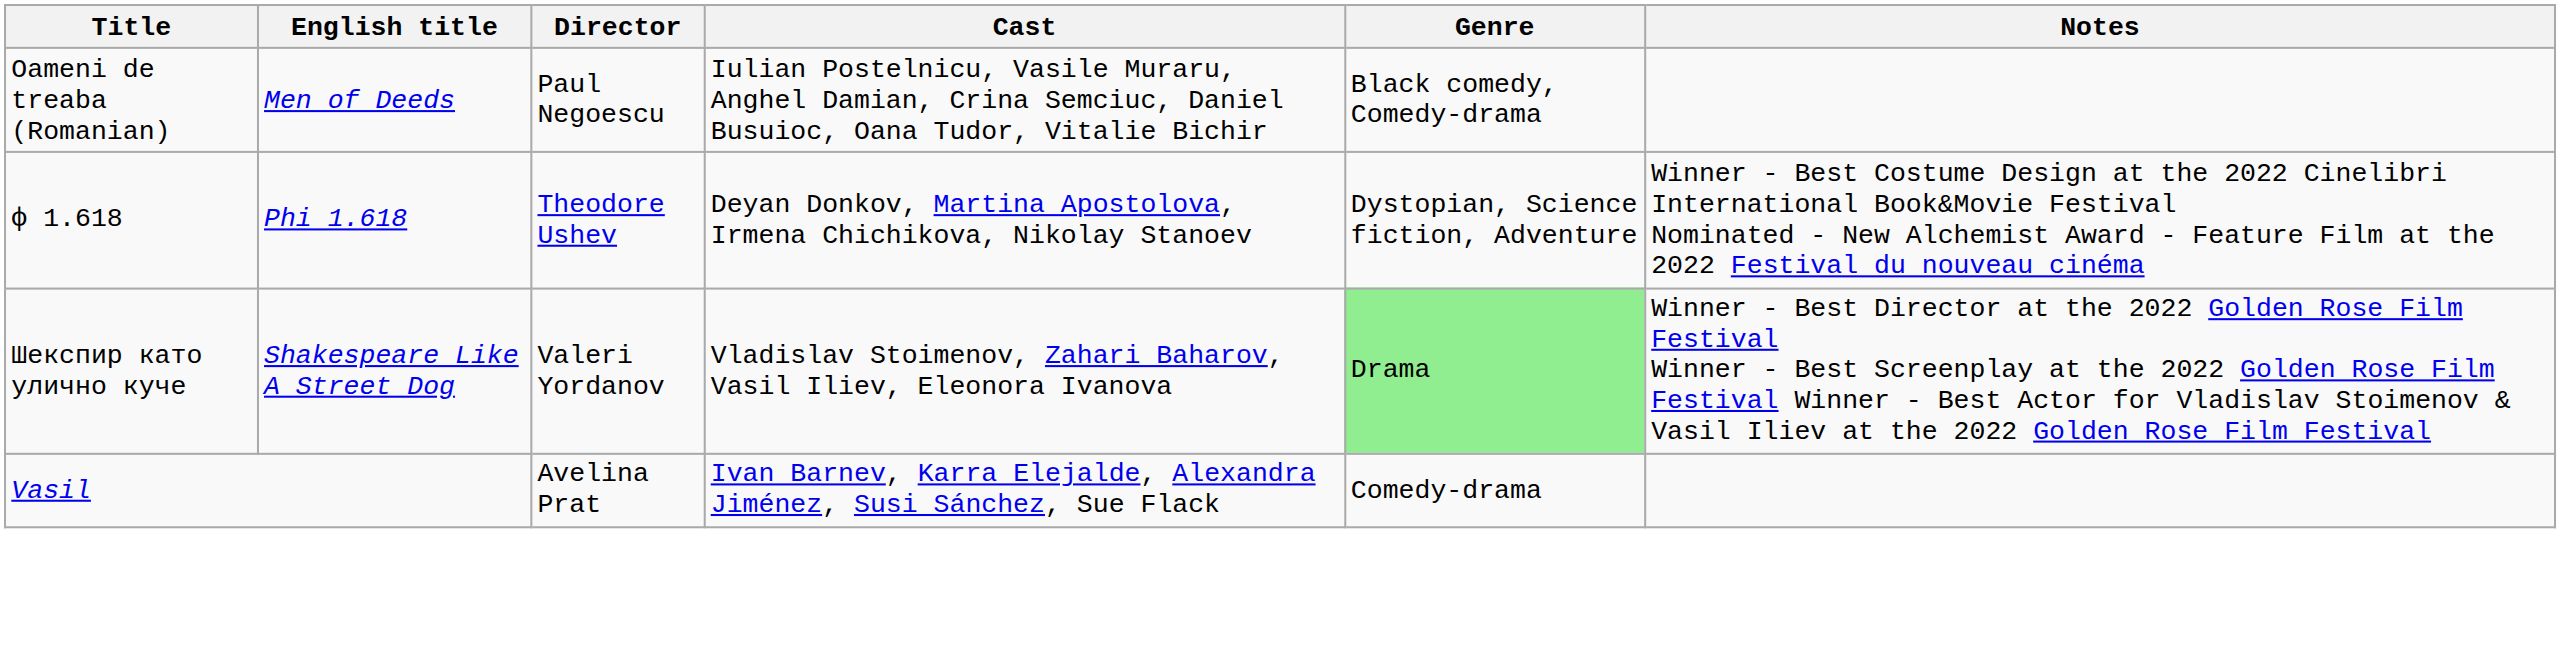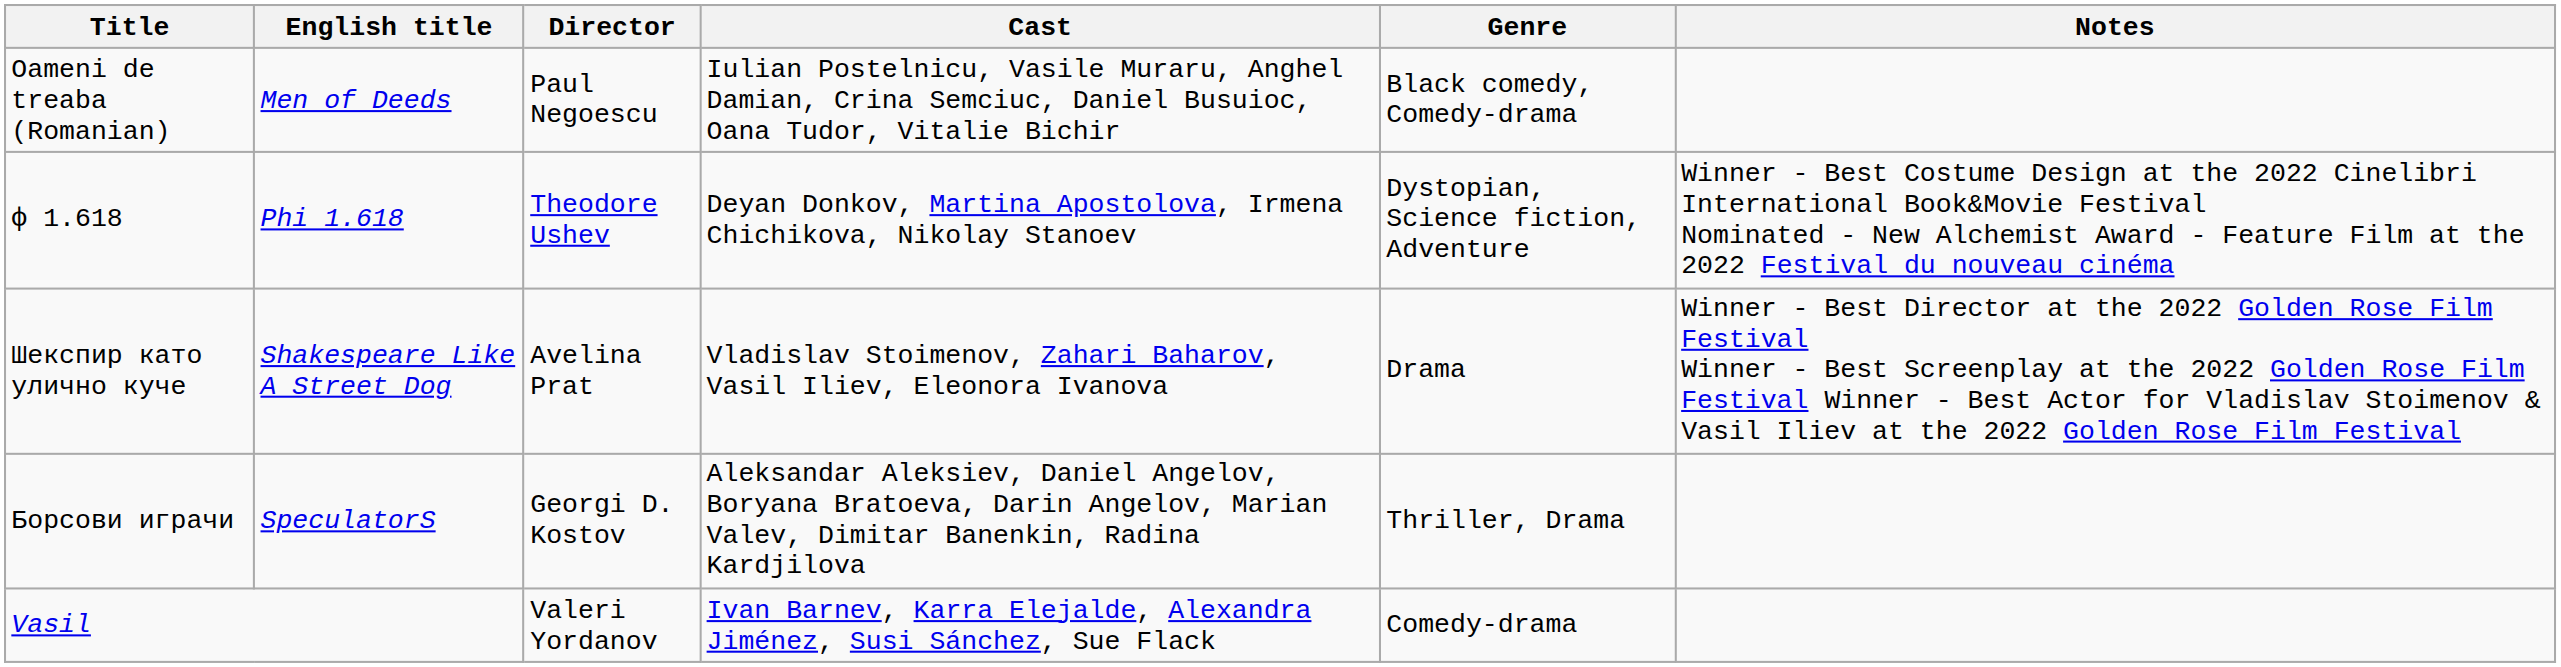(601, 370) Valeri Yordanov -> (586, 370) Avelina Prat
(1391, 370) lightgreen background -> (1426, 370) no background
+ row: (123, 521)
(593, 490) Avelina Prat -> (594, 625) Valeri Yordanov
